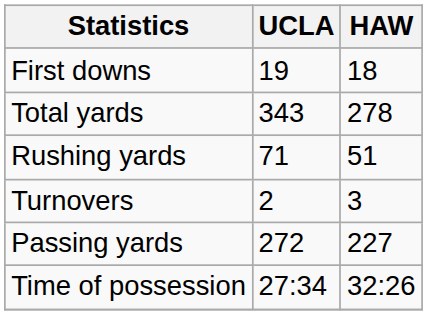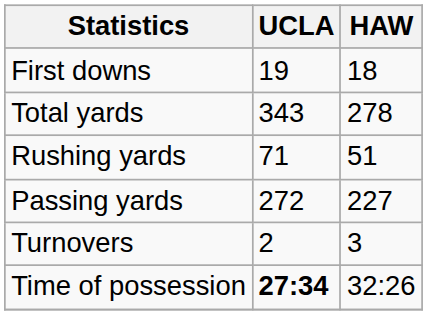rows swapped: (97, 243) <-> (72, 200)
(293, 286) normal -> (293, 286) bold
